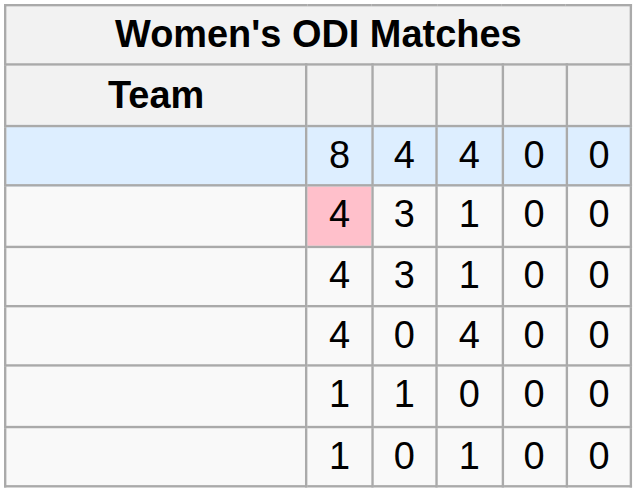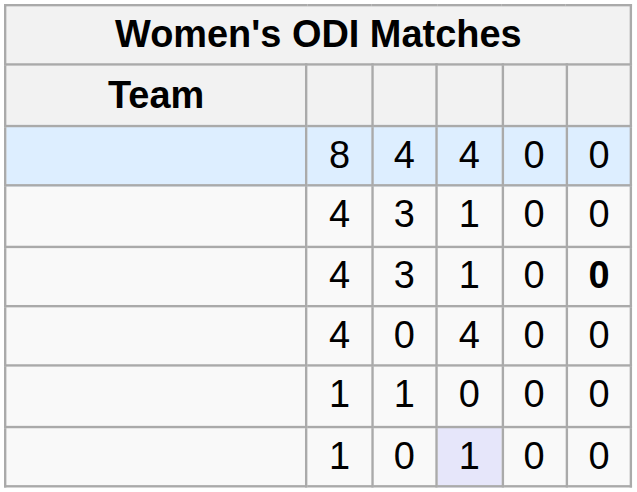(340, 214) pink background -> (340, 214) no background
(599, 275) normal -> (599, 275) bold
(469, 455) no background -> (469, 455) lavender background
